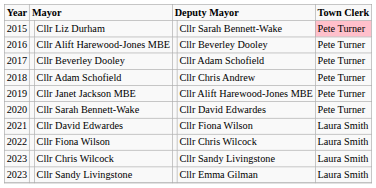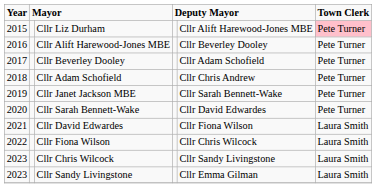(231, 28) Cllr Sarah Bennett-Wake -> (246, 28) Cllr Alift Harewood-Jones MBE
(246, 93) Cllr Alift Harewood-Jones MBE -> (231, 93) Cllr Sarah Bennett-Wake
